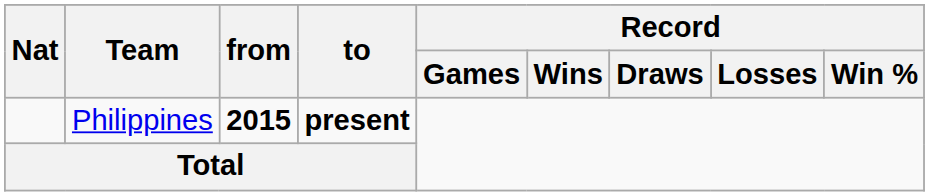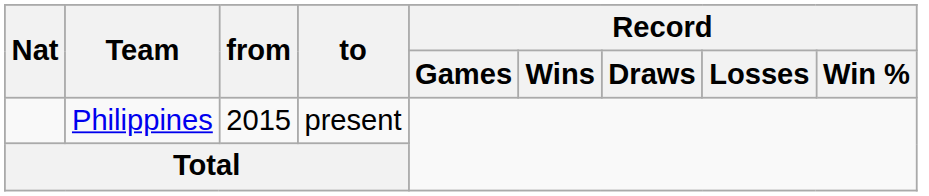(259, 119) bold -> (259, 119) normal
(357, 119) bold -> (353, 119) normal
